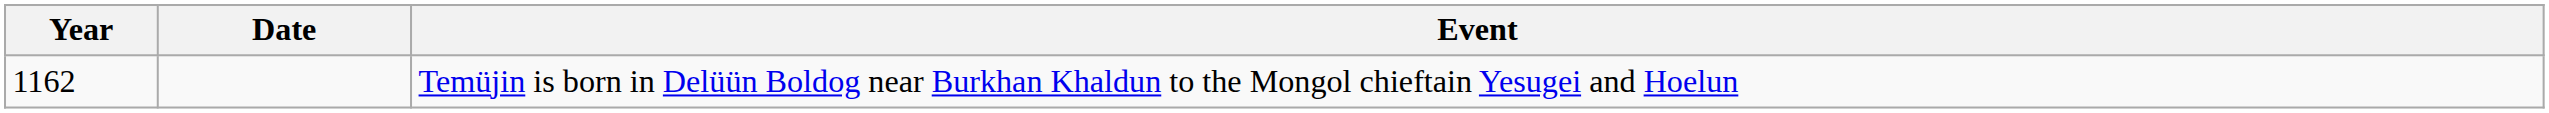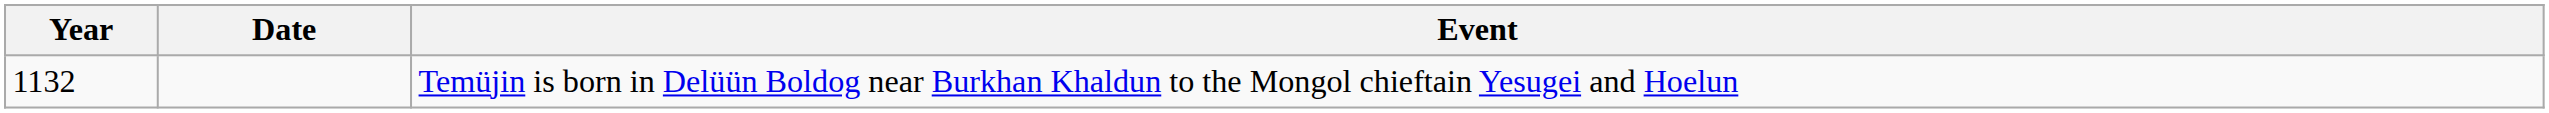(44, 81) 1162 -> (44, 81) 1132
